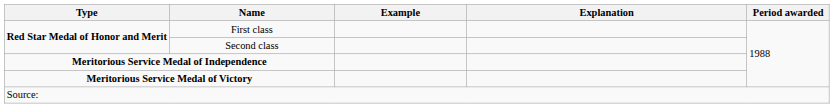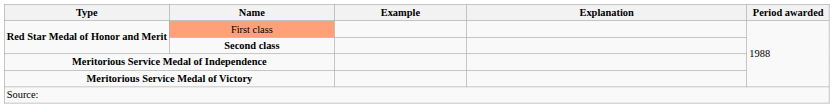(252, 29) no background -> (252, 29) lightsalmon background
(252, 45) normal -> (252, 45) bold
